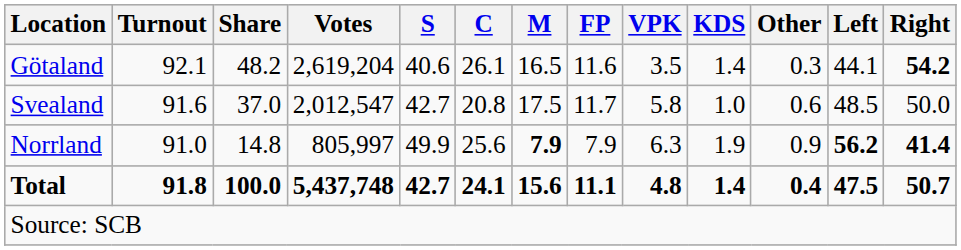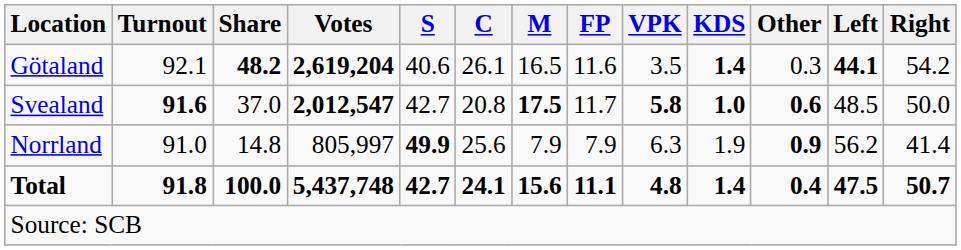(259, 64) normal -> (259, 64) bold
(343, 64) normal -> (343, 64) bold
(729, 64) normal -> (729, 64) bold
(856, 64) normal -> (856, 64) bold
(928, 64) bold -> (928, 64) normal
(185, 104) normal -> (185, 104) bold
(343, 104) normal -> (343, 104) bold
(540, 104) normal -> (540, 104) bold
(666, 104) normal -> (666, 104) bold
(729, 104) normal -> (729, 104) bold
(806, 104) normal -> (806, 104) bold
(428, 144) normal -> (428, 144) bold
(546, 144) bold -> (546, 144) normal
(806, 144) normal -> (806, 144) bold
(856, 144) bold -> (856, 144) normal
(928, 144) bold -> (928, 144) normal
